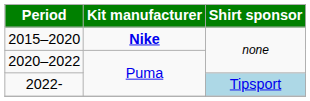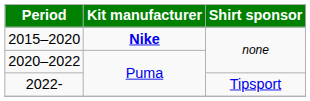(256, 84) lightblue background -> (256, 84) no background
